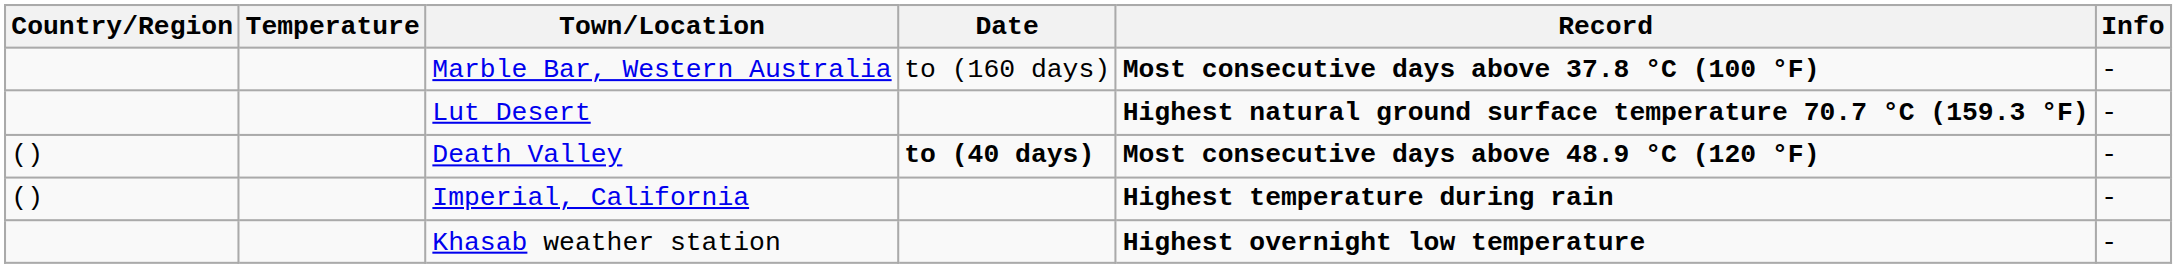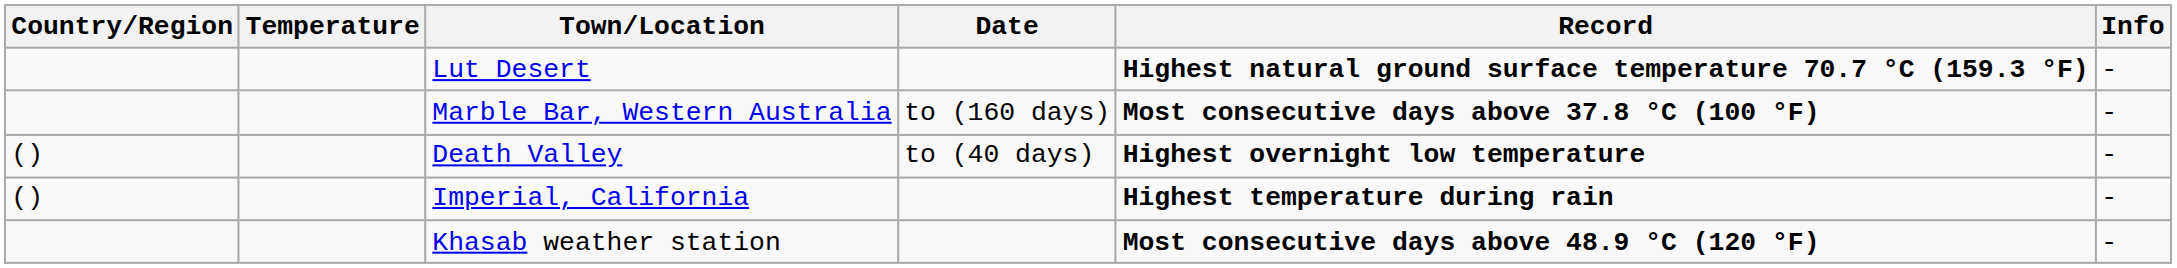rows swapped: (662, 70) <-> (512, 113)
(999, 156) bold -> (999, 156) normal
(1471, 156) Most consecutive days above 48.9 °C (120 °F) -> (1384, 156) Highest overnight low temperature
(1384, 242) Highest overnight low temperature -> (1471, 242) Most consecutive days above 48.9 °C (120 °F)
